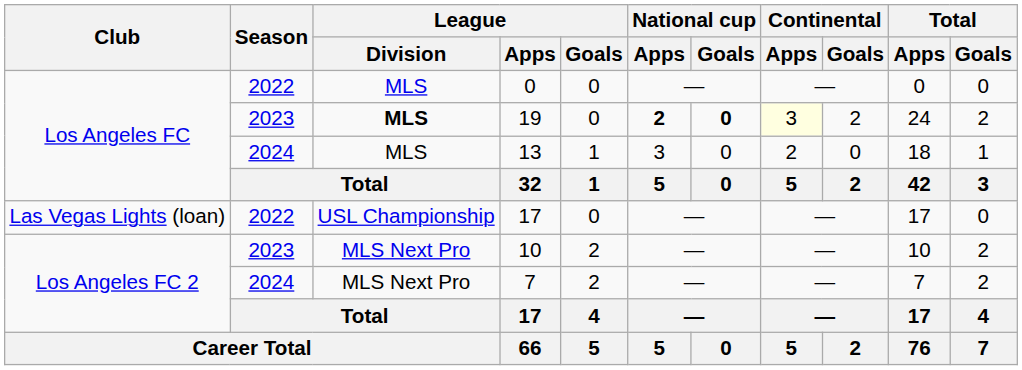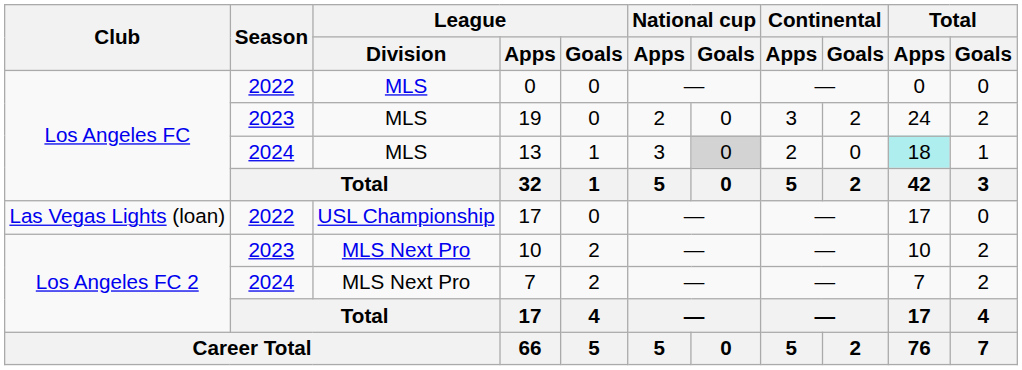(406, 119) bold -> (406, 119) normal
(659, 119) bold -> (659, 119) normal
(726, 119) bold -> (726, 119) normal
(791, 119) lightyellow background -> (791, 119) no background
(726, 151) no background -> (726, 151) lightgrey background
(919, 151) no background -> (919, 151) paleturquoise background
